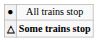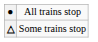(55, 28) bold -> (52, 28) normal
